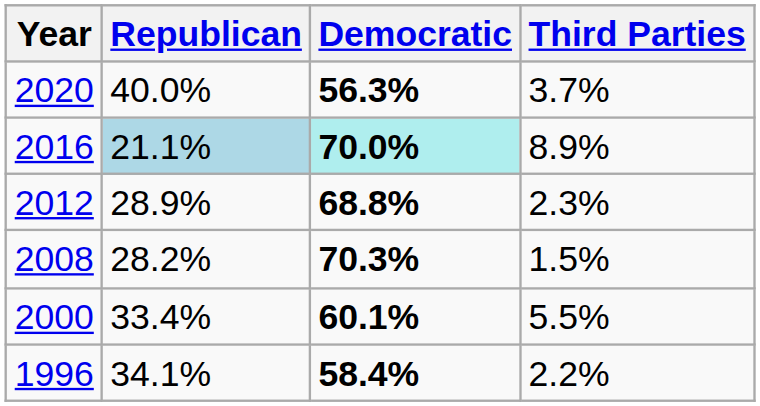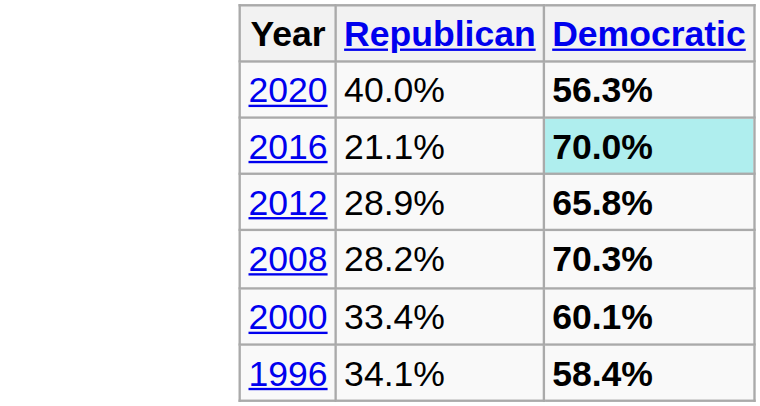- column: (637, 34)
(161, 146) lightblue background -> (395, 146) no background
(369, 203) 68.8% -> (603, 203) 65.8%
